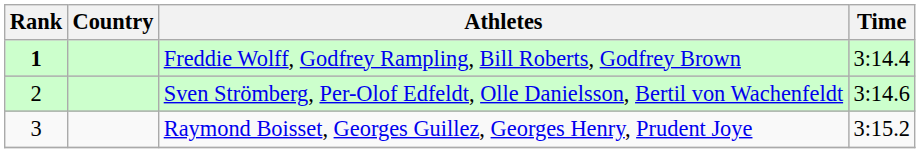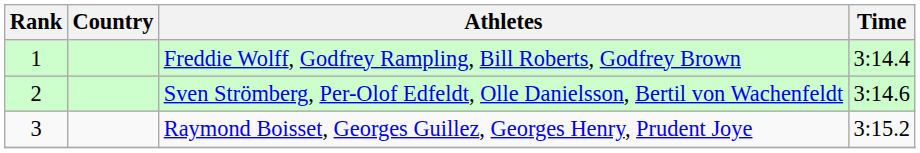(36, 57) bold -> (36, 57) normal
